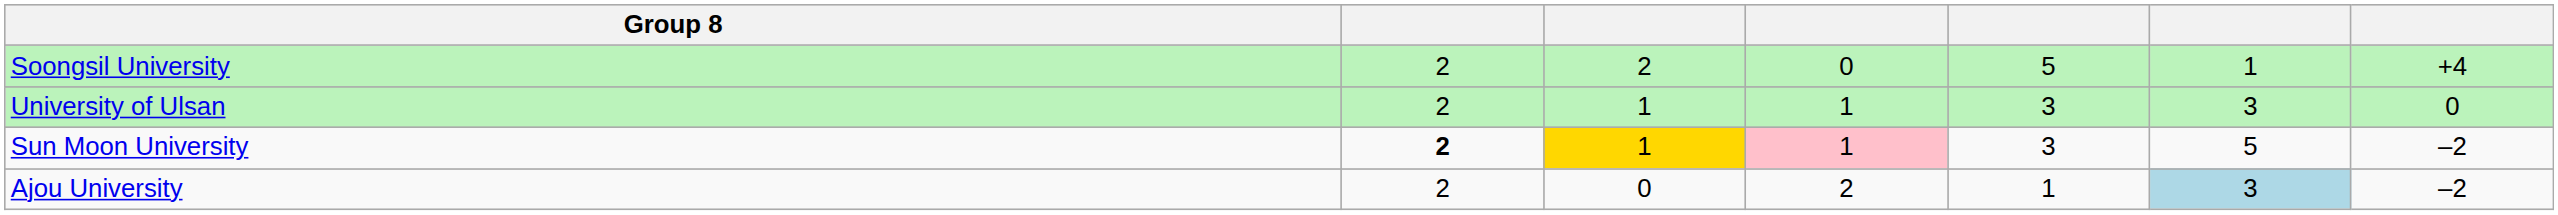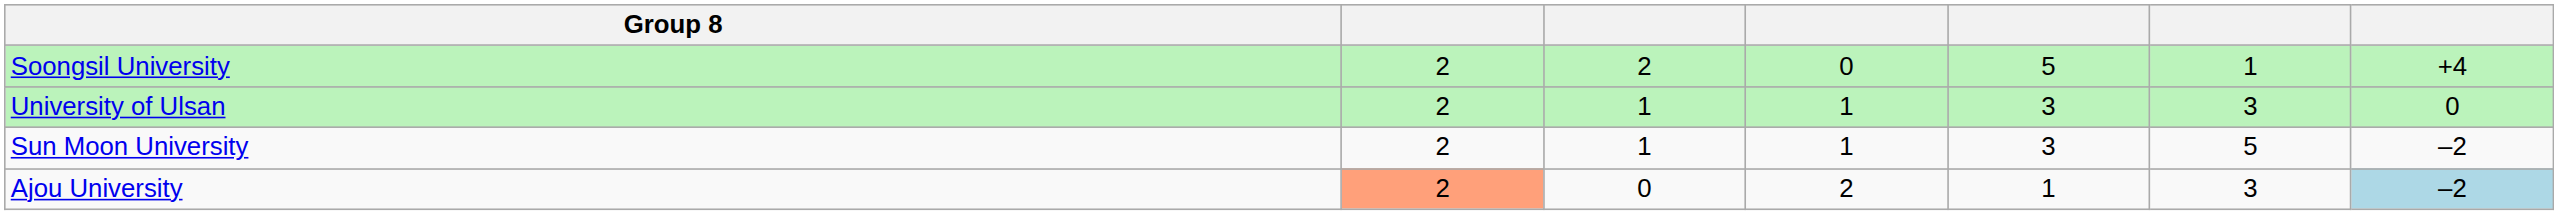(1443, 147) bold -> (1443, 147) normal
(1645, 147) gold background -> (1645, 147) no background
(1846, 147) pink background -> (1846, 147) no background
(1443, 188) no background -> (1443, 188) lightsalmon background
(2250, 188) lightblue background -> (2250, 188) no background
(2452, 188) no background -> (2452, 188) lightblue background
